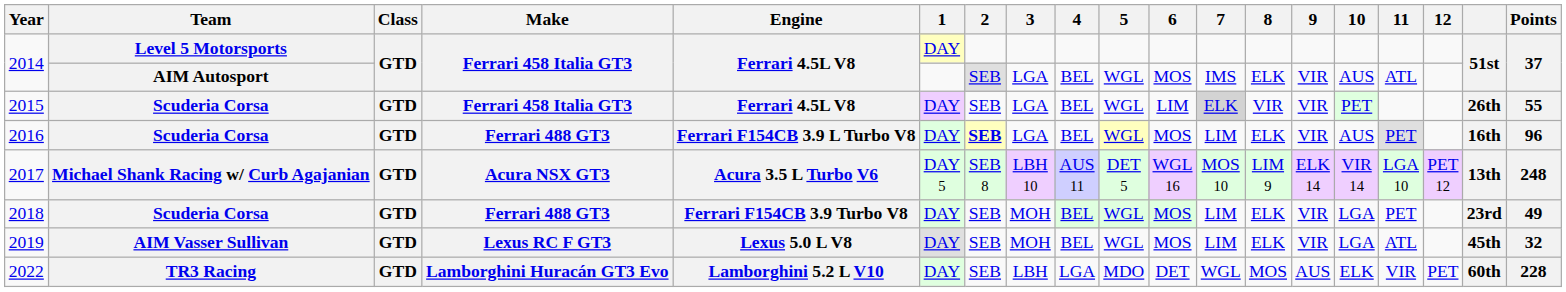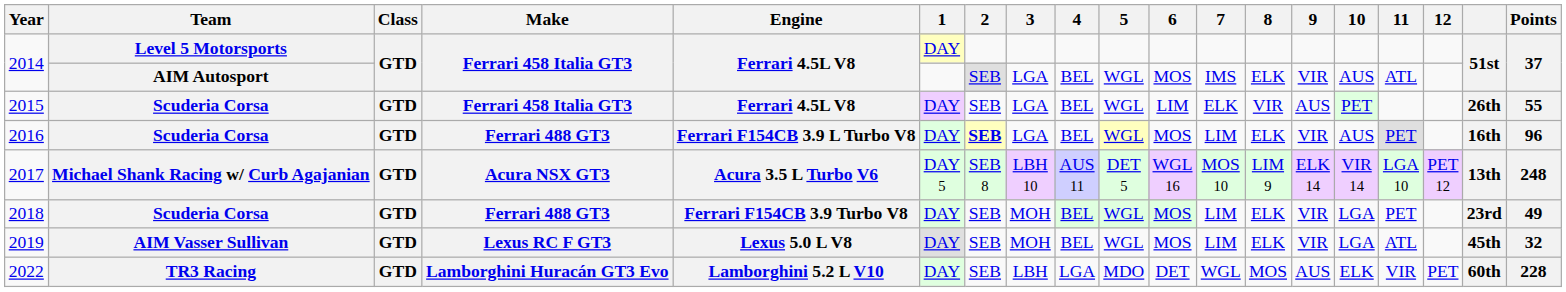(1221, 106) lightgrey background -> (1221, 106) no background
(1313, 106) VIR -> (1313, 106) AUS
